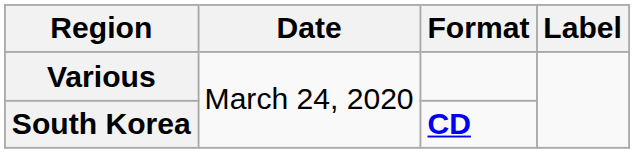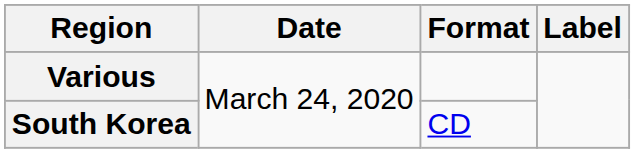(449, 123) bold -> (449, 123) normal
